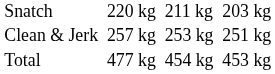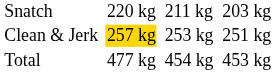(131, 35) no background -> (131, 35) gold background
